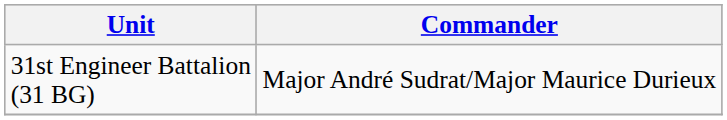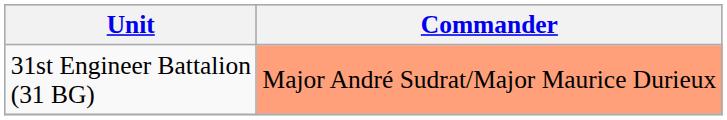(489, 79) no background -> (489, 79) lightsalmon background
